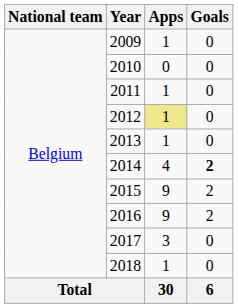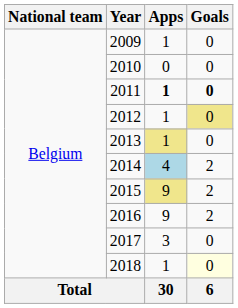(166, 91) normal -> (166, 91) bold
(210, 91) normal -> (210, 91) bold
(166, 116) khaki background -> (166, 116) no background
(210, 116) no background -> (210, 116) khaki background
(166, 141) no background -> (166, 141) khaki background
(166, 166) no background -> (166, 166) lightblue background
(210, 166) bold -> (210, 166) normal
(166, 191) no background -> (166, 191) khaki background
(210, 265) no background -> (210, 265) lightyellow background
